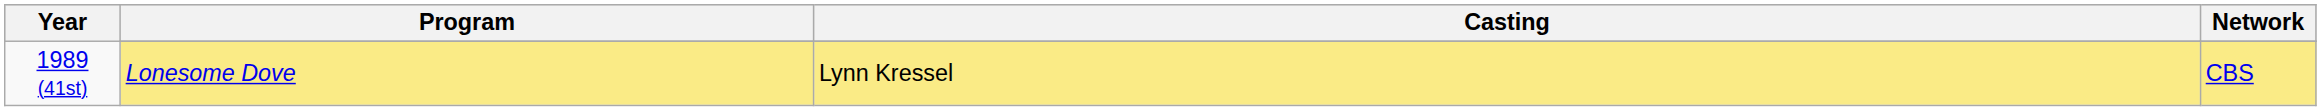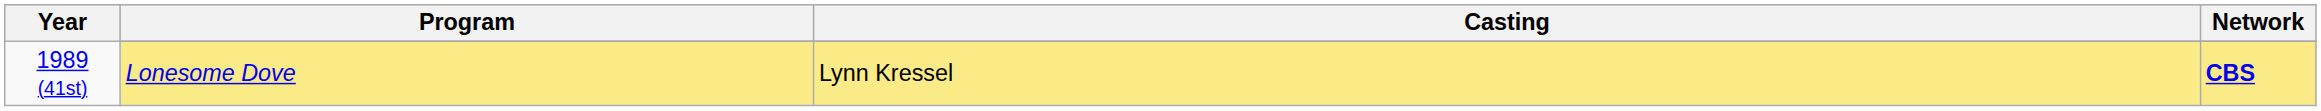(2230, 73) normal -> (2230, 73) bold
